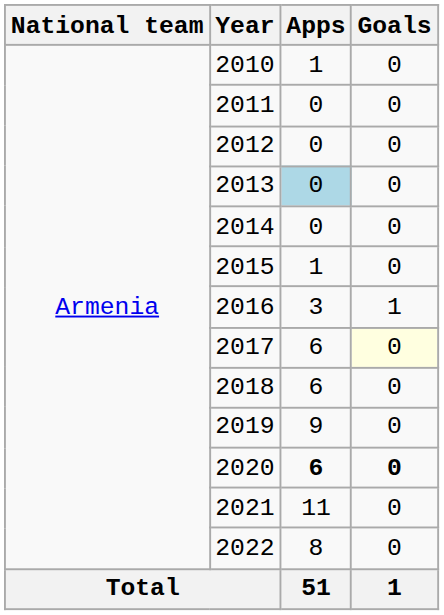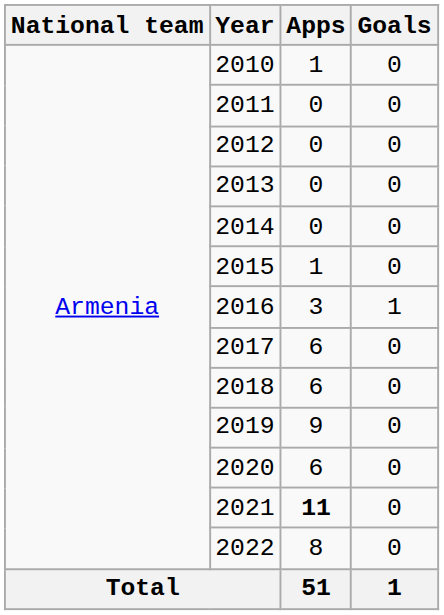(316, 186) lightblue background -> (316, 186) no background
(394, 347) lightyellow background -> (394, 347) no background
(316, 468) bold -> (316, 468) normal
(394, 468) bold -> (394, 468) normal
(316, 508) normal -> (316, 508) bold
